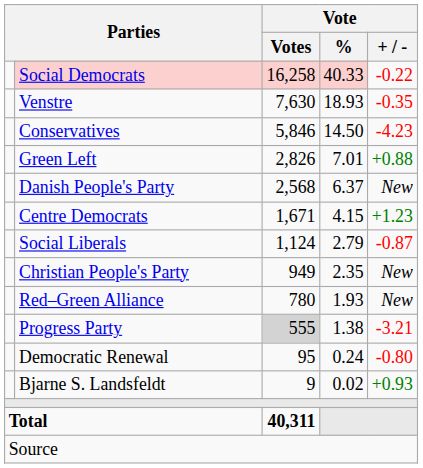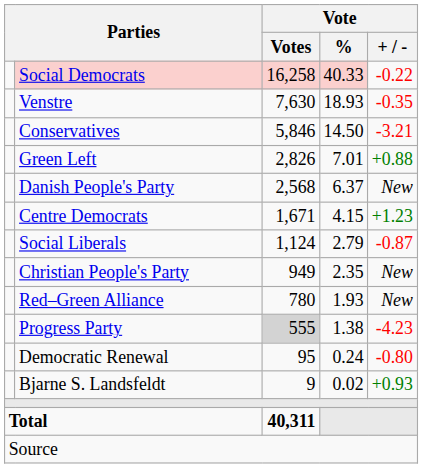(394, 131) -4.23 -> (394, 131) -3.21
(394, 328) -3.21 -> (394, 328) -4.23
